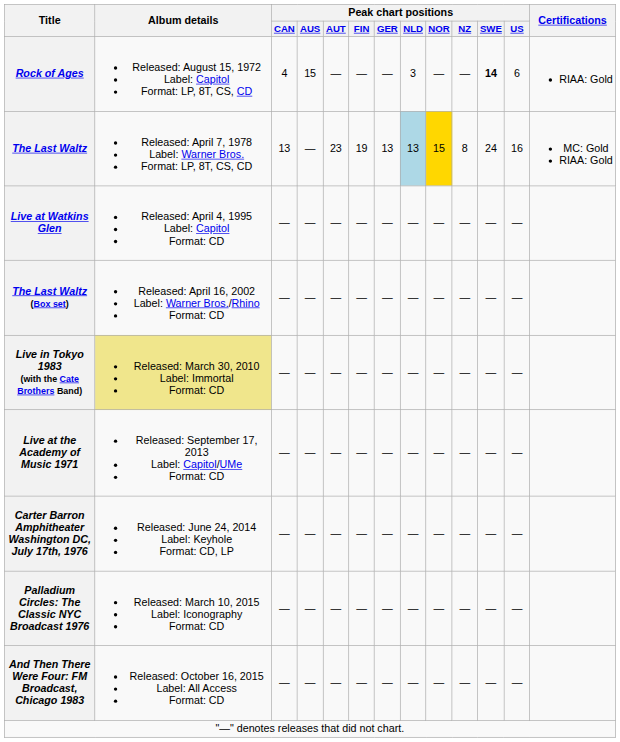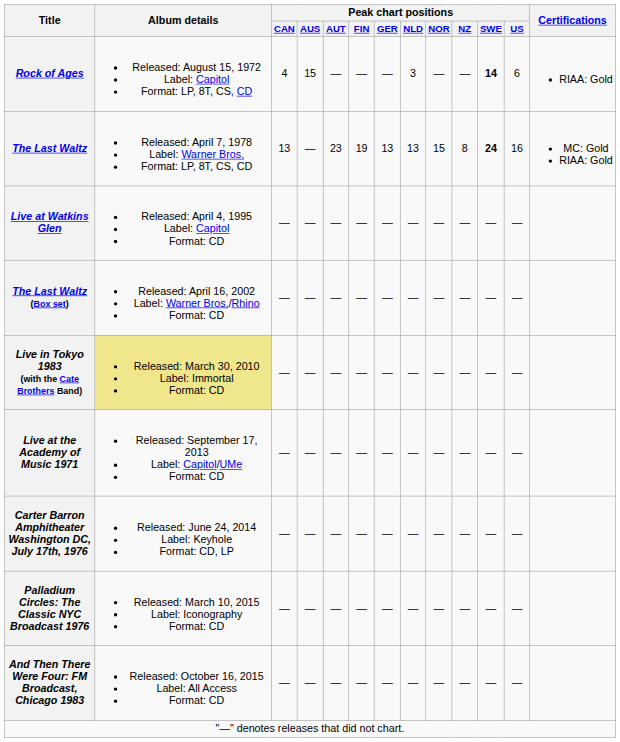(413, 148) lightblue background -> (413, 148) no background
(439, 148) gold background -> (439, 148) no background
(491, 148) normal -> (491, 148) bold
